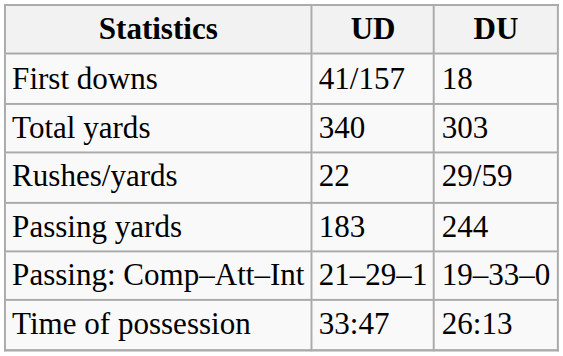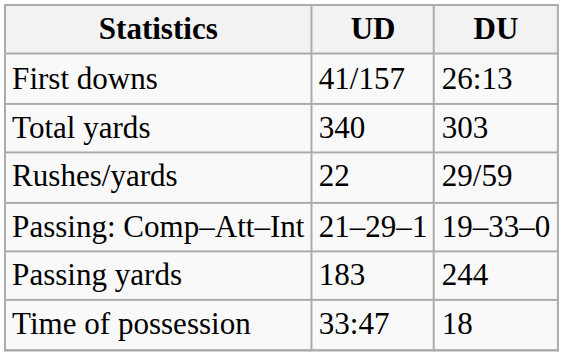(457, 78) 18 -> (477, 78) 26:13
rows swapped: (97, 226) <-> (158, 275)
(477, 324) 26:13 -> (457, 324) 18
